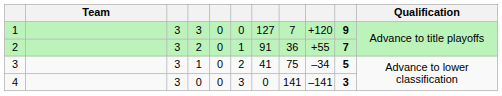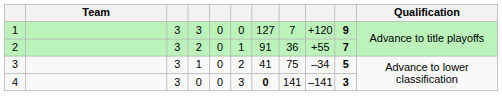(265, 82) normal -> (265, 82) bold
